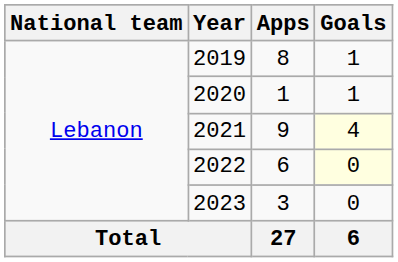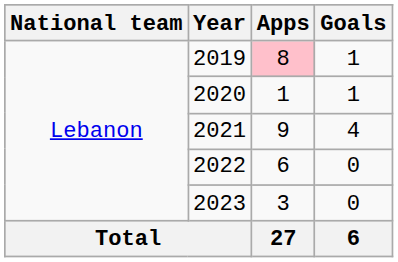(283, 59) no background -> (283, 59) pink background
(353, 131) lightyellow background -> (353, 131) no background
(353, 167) lightyellow background -> (353, 167) no background
